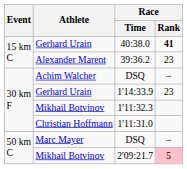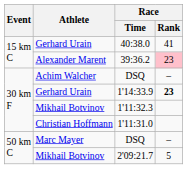(169, 44) bold -> (169, 44) normal
(169, 60) no background -> (169, 60) pink background
(169, 92) normal -> (169, 92) bold
(169, 156) pink background -> (169, 156) no background
